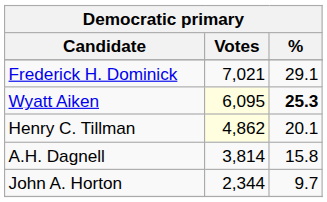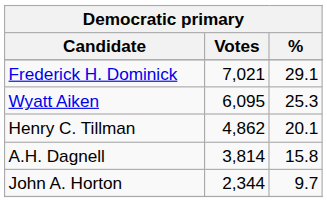(244, 101) lightyellow background -> (244, 101) no background
(302, 101) bold -> (302, 101) normal
(244, 128) lightyellow background -> (244, 128) no background
